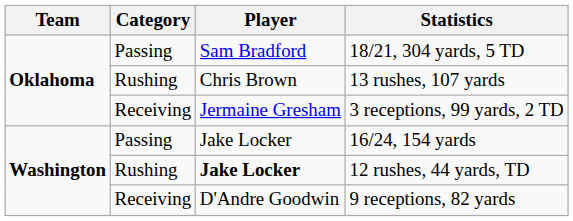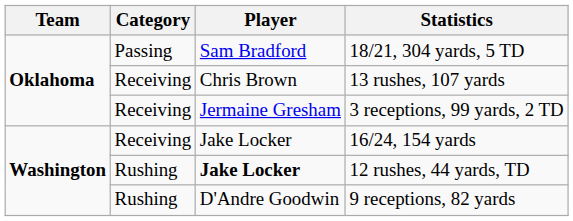(146, 80) Rushing -> (153, 80) Receiving
(143, 140) Passing -> (153, 140) Receiving
(153, 200) Receiving -> (146, 200) Rushing
